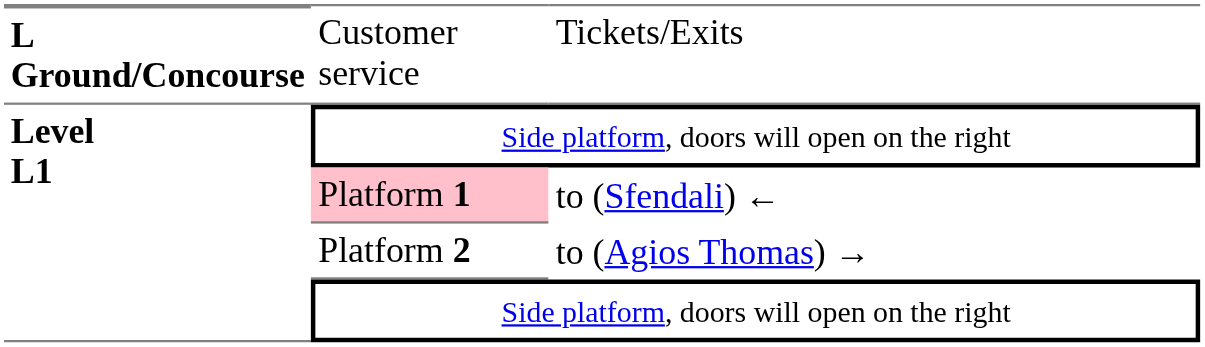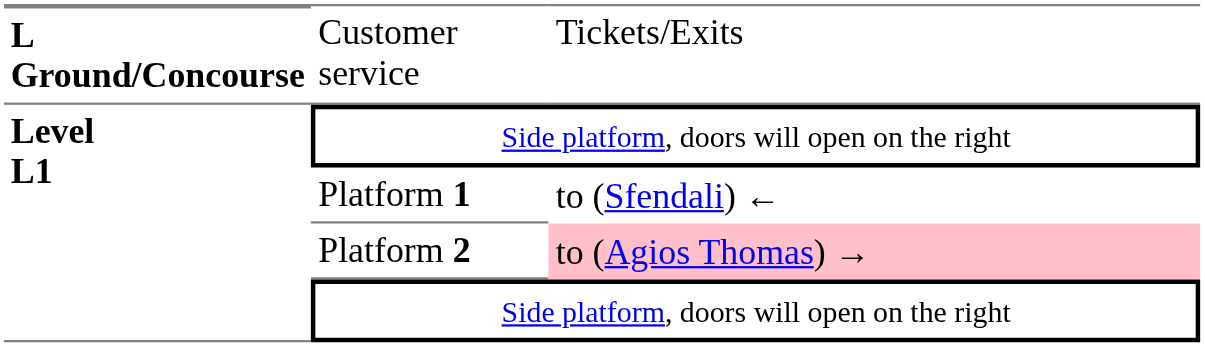(394, 193) pink background -> (394, 193) no background
(713, 250) no background -> (713, 250) pink background
